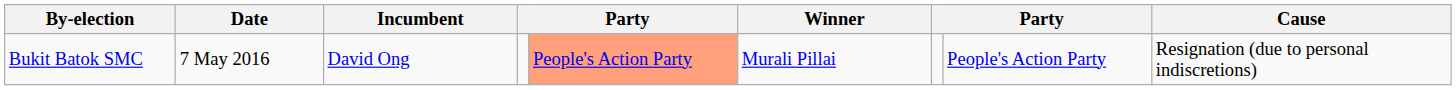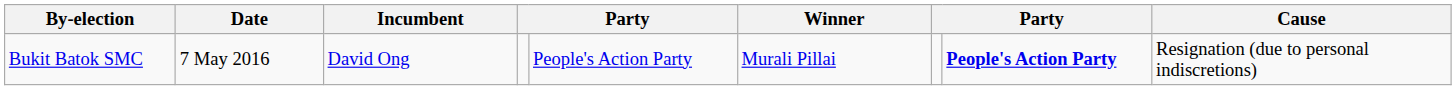(613, 59) lightsalmon background -> (613, 59) no background
(1027, 59) normal -> (1031, 59) bold
